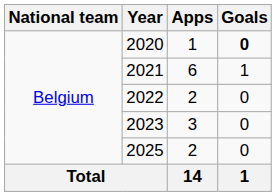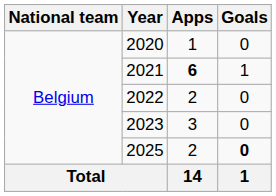(245, 44) bold -> (245, 44) normal
(192, 71) normal -> (192, 71) bold
(245, 151) normal -> (245, 151) bold
